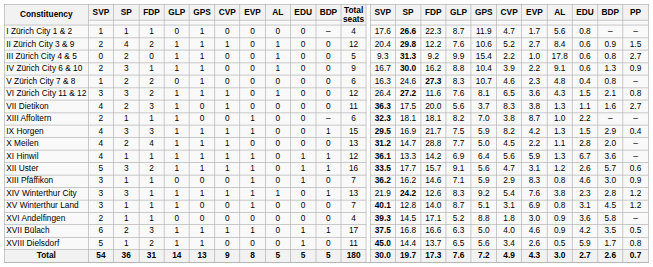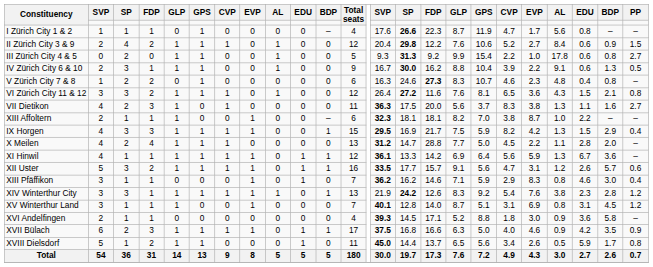(636, 68) 0.9 -> (636, 68) 0.5
(636, 180) 0.9 -> (636, 180) 0.4
(636, 230) 0.5 -> (636, 230) 0.9
